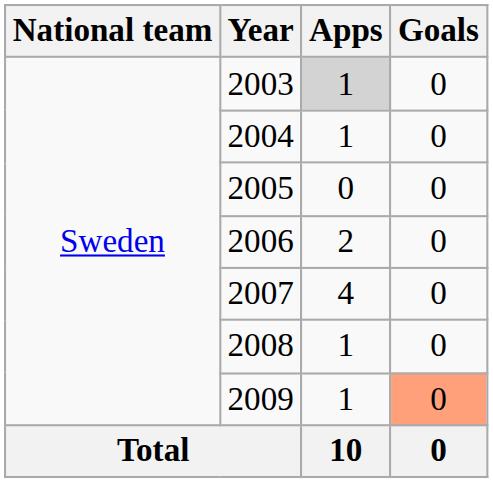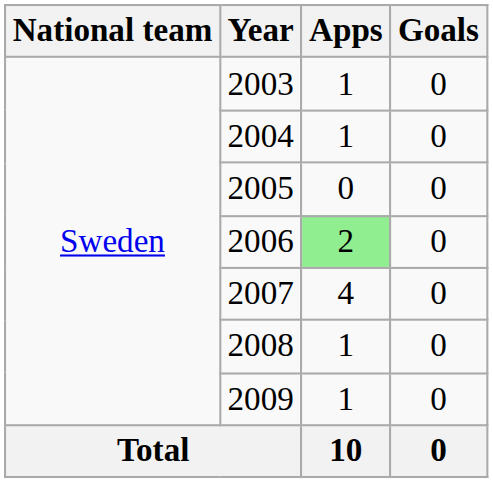(346, 83) lightgrey background -> (346, 83) no background
(346, 240) no background -> (346, 240) lightgreen background
(438, 398) lightsalmon background -> (438, 398) no background
